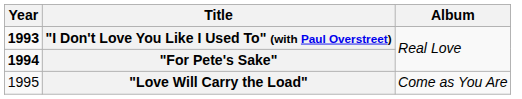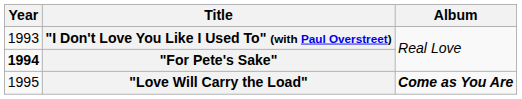(23, 37) bold -> (23, 37) normal
(453, 82) normal -> (456, 82) bold
